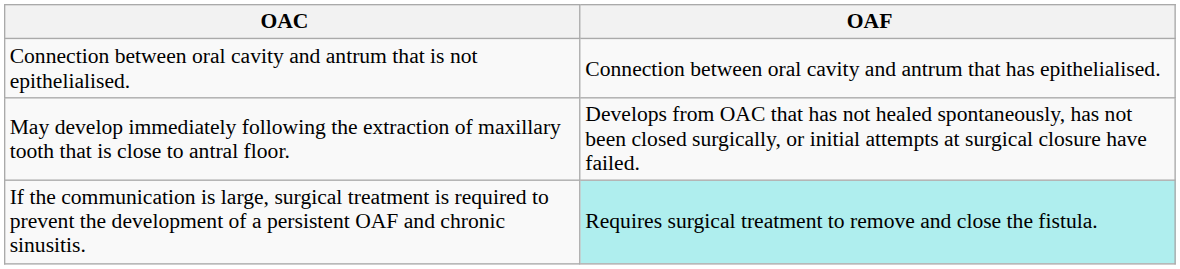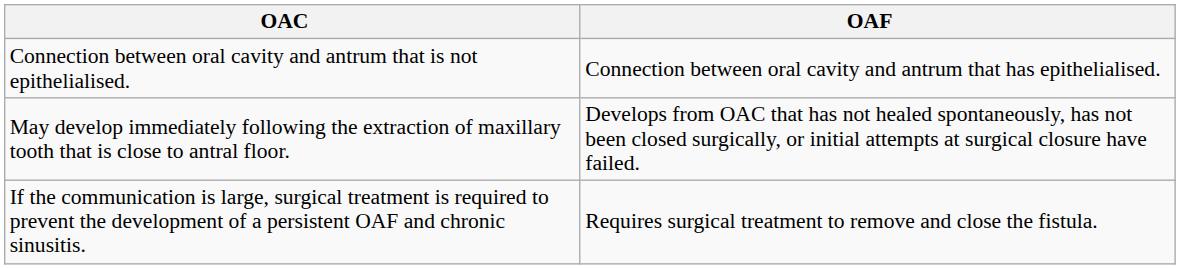(842, 221) paleturquoise background -> (842, 221) no background
